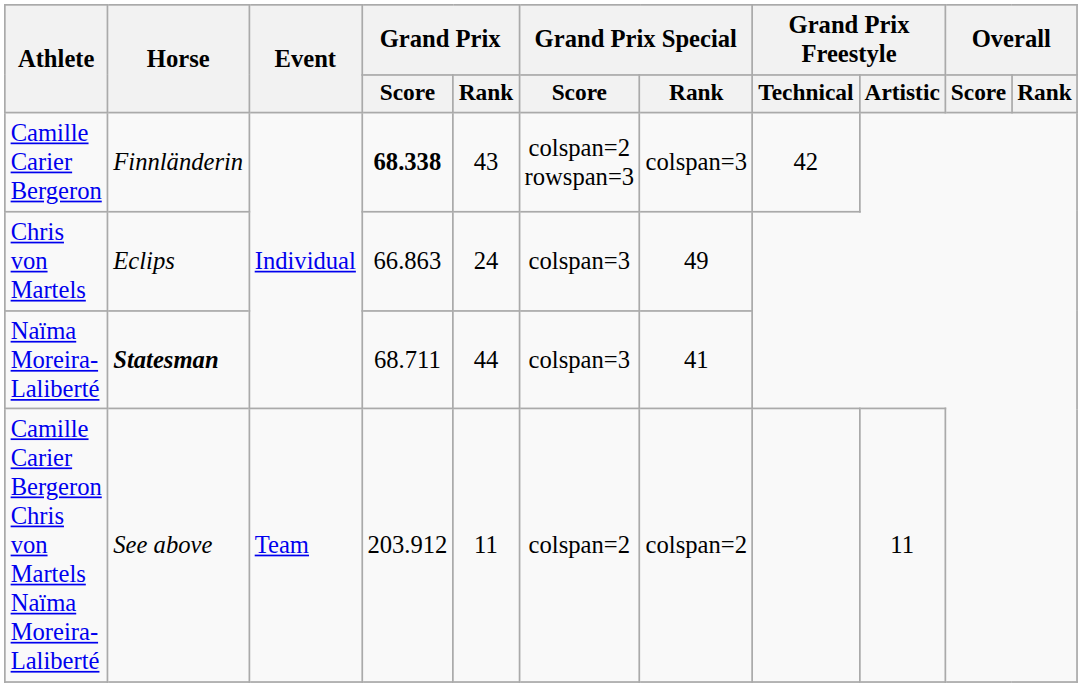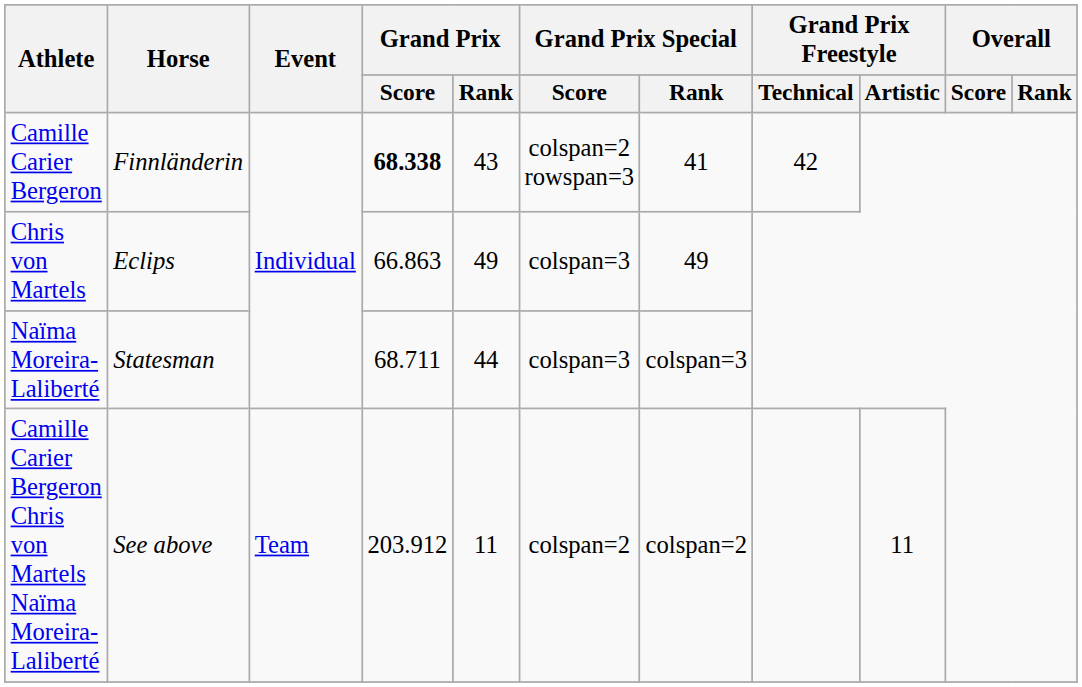(696, 162) colspan=3 -> (696, 162) 41
(486, 261) 24 -> (486, 261) 49
(166, 359) bold -> (164, 359) normal
(696, 359) 41 -> (696, 359) colspan=3
